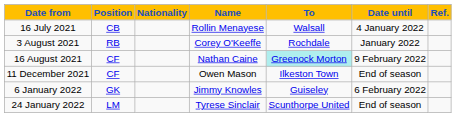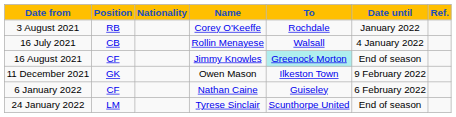rows swapped: (48, 28) <-> (48, 43)
(228, 59) Nathan Caine -> (228, 59) Jimmy Knowles
(390, 59) 9 February 2022 -> (390, 59) End of season
(113, 74) CF -> (113, 74) GK
(390, 74) End of season -> (390, 74) 9 February 2022
(113, 90) GK -> (113, 90) CF
(228, 90) Jimmy Knowles -> (228, 90) Nathan Caine
